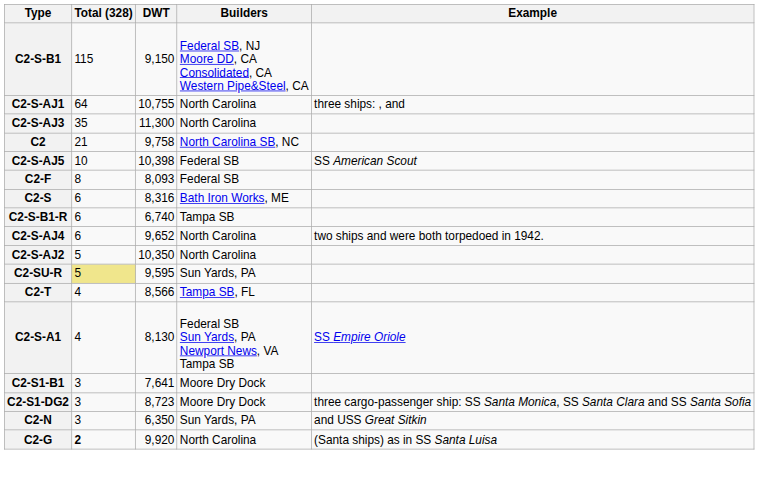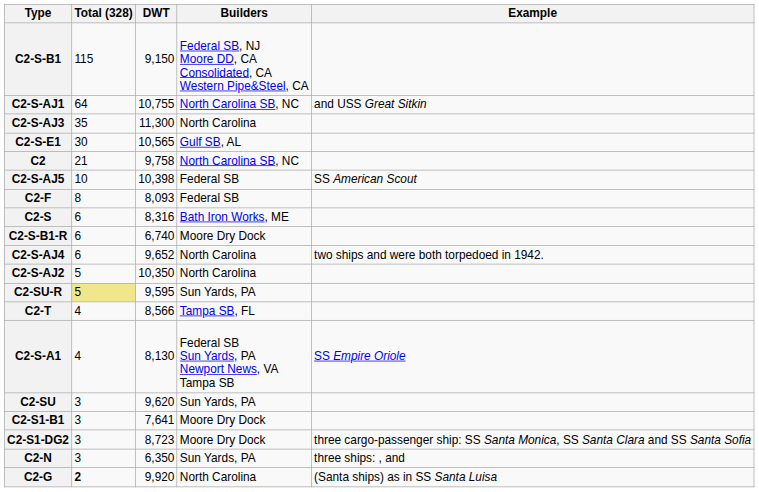(218, 104) North Carolina -> (239, 104) North Carolina SB, NC
(360, 104) three ships: , and -> (370, 104) and USS Great Sitkin
+ row: (38, 142)
(207, 217) Tampa SB -> (223, 236) Moore Dry Dock
+ row: (38, 402)
(370, 420) and USS Great Sitkin -> (360, 458) three ships: , and
